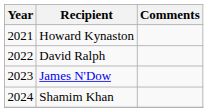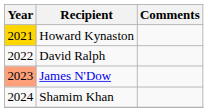(20, 35) no background -> (20, 35) gold background
(20, 76) no background -> (20, 76) lightsalmon background
